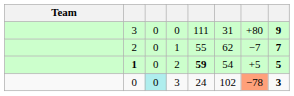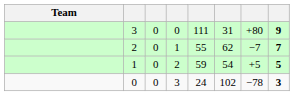(134, 64) bold -> (134, 64) normal
(201, 64) bold -> (201, 64) normal
(156, 82) paleturquoise background -> (156, 82) no background
(255, 82) lightsalmon background -> (255, 82) no background
